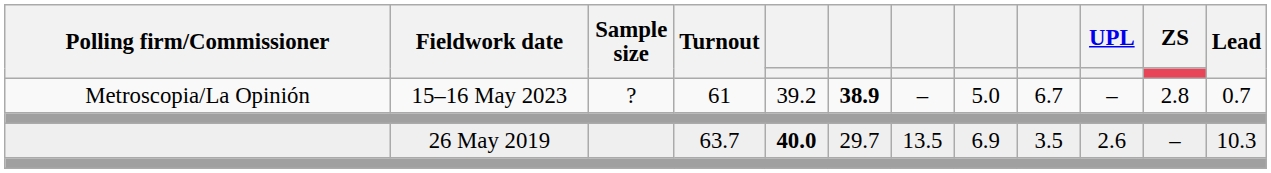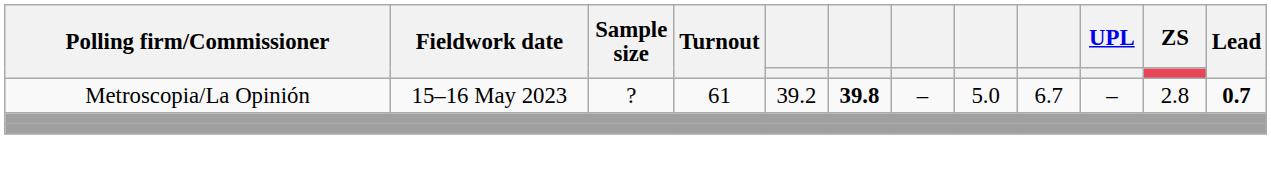(859, 95) 38.9 -> (859, 95) 39.8
(1236, 95) normal -> (1236, 95) bold
- row: (489, 140)
